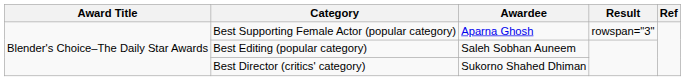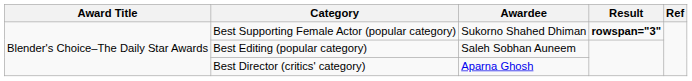(497, 31) Aparna Ghosh -> (524, 31) Sukorno Shahed Dhiman
(623, 31) normal -> (626, 31) bold
(524, 66) Sukorno Shahed Dhiman -> (497, 66) Aparna Ghosh
